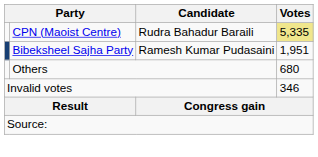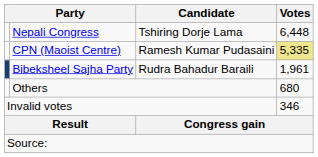+ row: (56, 32)
(196, 32) Rudra Bahadur Baraili -> (206, 50) Ramesh Kumar Pudasaini
(206, 50) Ramesh Kumar Pudasaini -> (196, 69) Rudra Bahadur Baraili
(294, 50) 1,951 -> (294, 69) 1,961
